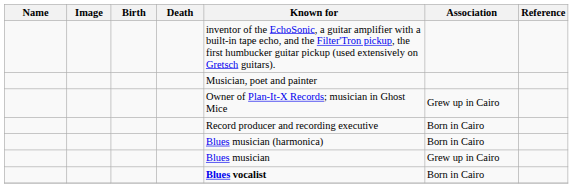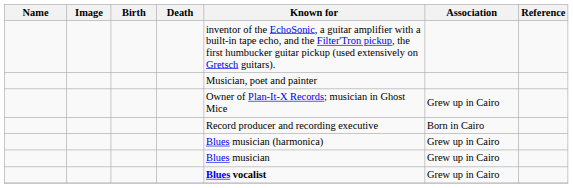(456, 142) Born in Cairo -> (463, 142) Grew up in Cairo
(456, 175) Born in Cairo -> (463, 175) Grew up in Cairo
